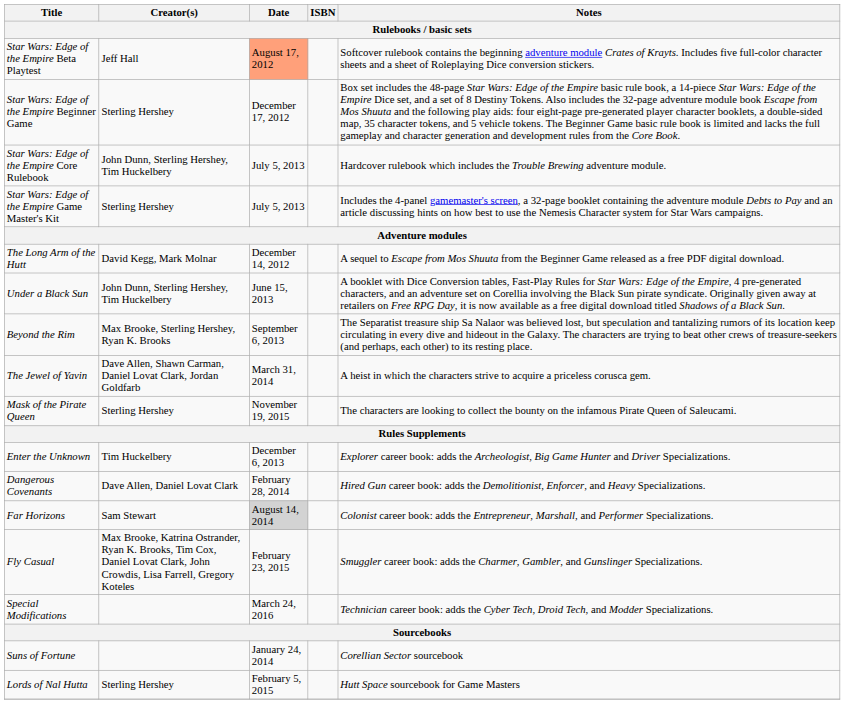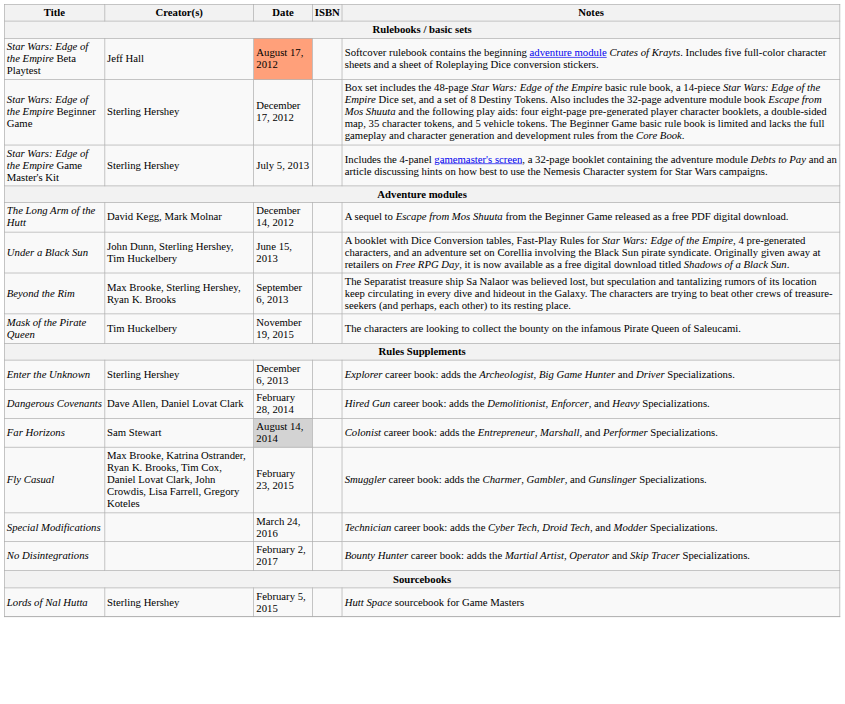- row: (48, 165)
- row: (47, 375)
(138, 411) Sterling Hershey -> (142, 328) Tim Huckelbery
(137, 457) Tim Huckelbery -> (143, 374) Sterling Hershey
+ row: (48, 556)
- row: (41, 655)
